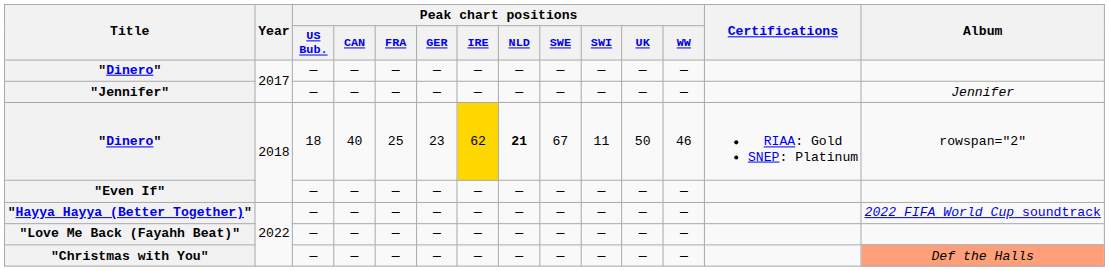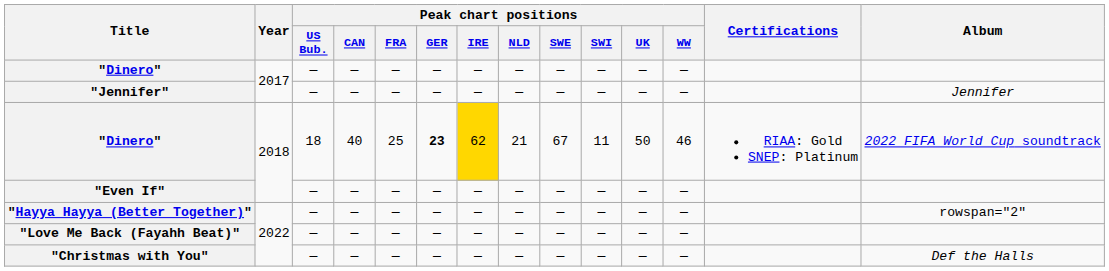(437, 142) normal -> (437, 142) bold
(519, 142) bold -> (519, 142) normal
(983, 142) rowspan="2" -> (983, 142) 2022 FIFA World Cup soundtrack
(983, 213) 2022 FIFA World Cup soundtrack -> (983, 213) rowspan="2"
(983, 256) lightsalmon background -> (983, 256) no background
